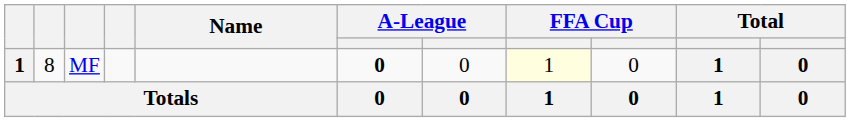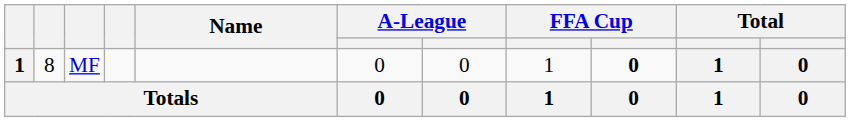(380, 64) bold -> (380, 64) normal
(549, 64) lightyellow background -> (549, 64) no background
(634, 64) normal -> (634, 64) bold
